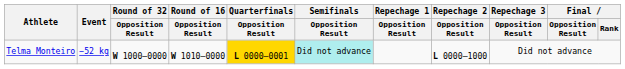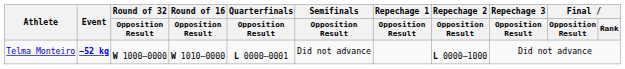(94, 52) normal -> (94, 52) bold
(261, 56) gold background -> (261, 56) no background
(334, 52) paleturquoise background -> (334, 52) no background
